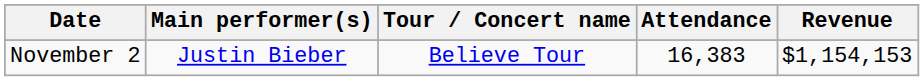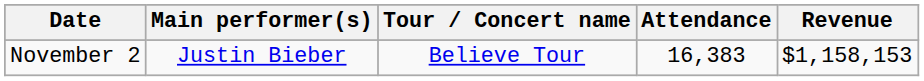(847, 58) $1,154,153 -> (847, 58) $1,158,153
